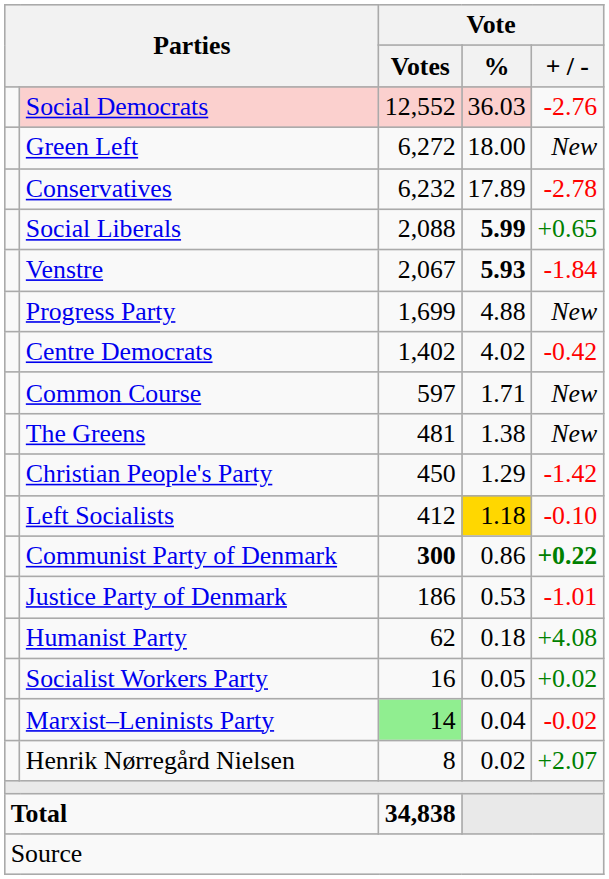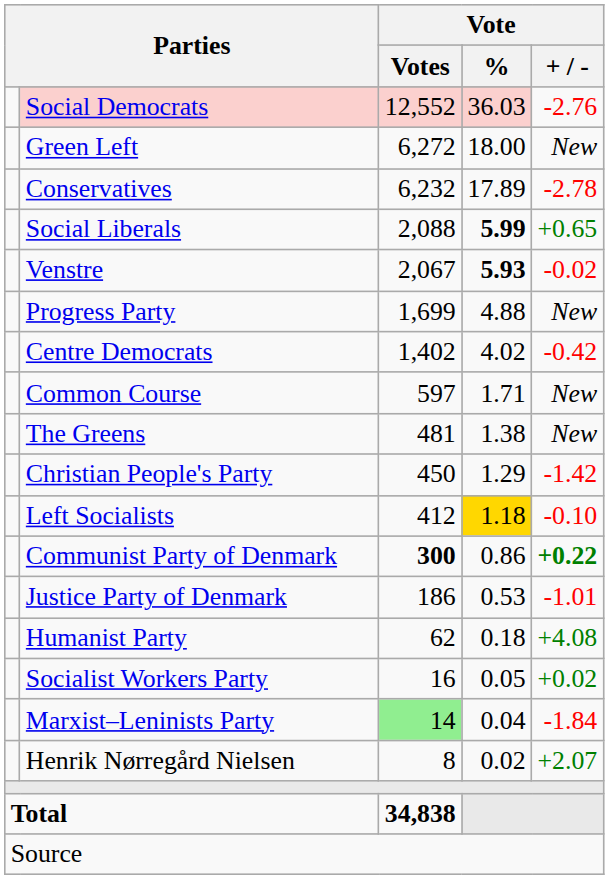(570, 270) -1.84 -> (570, 270) -0.02
(570, 719) -0.02 -> (570, 719) -1.84
